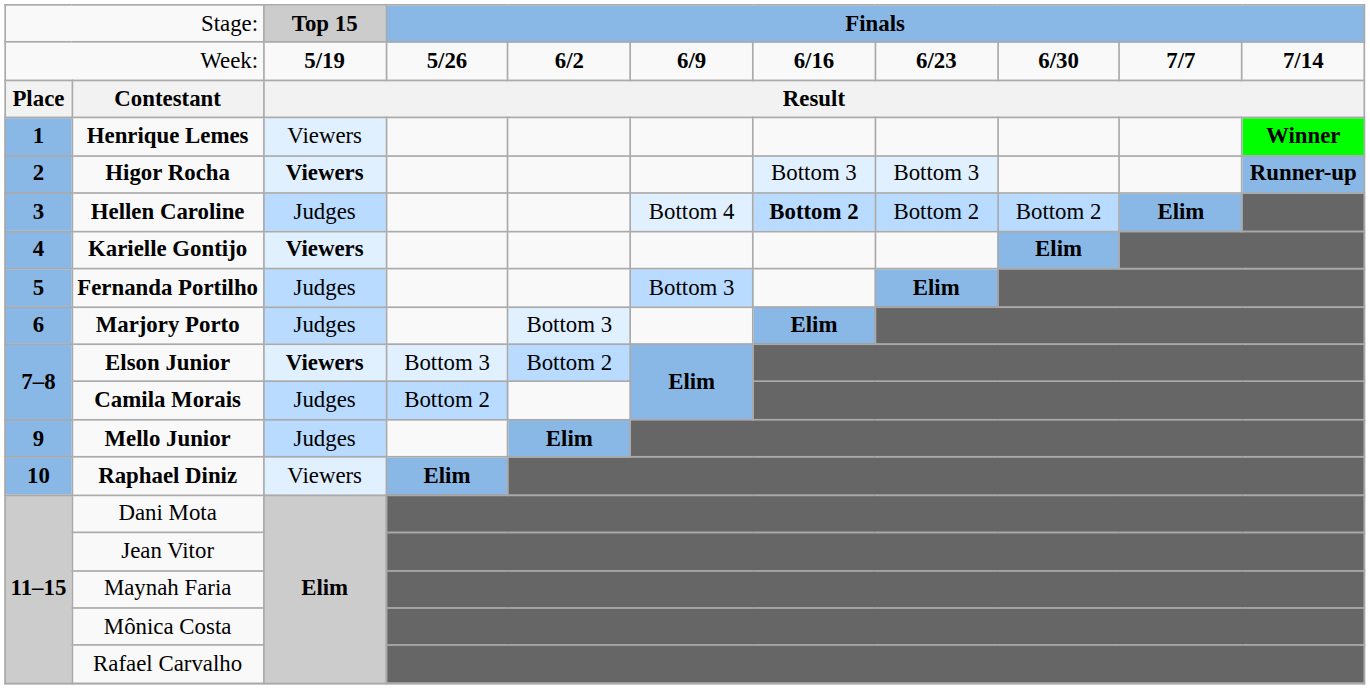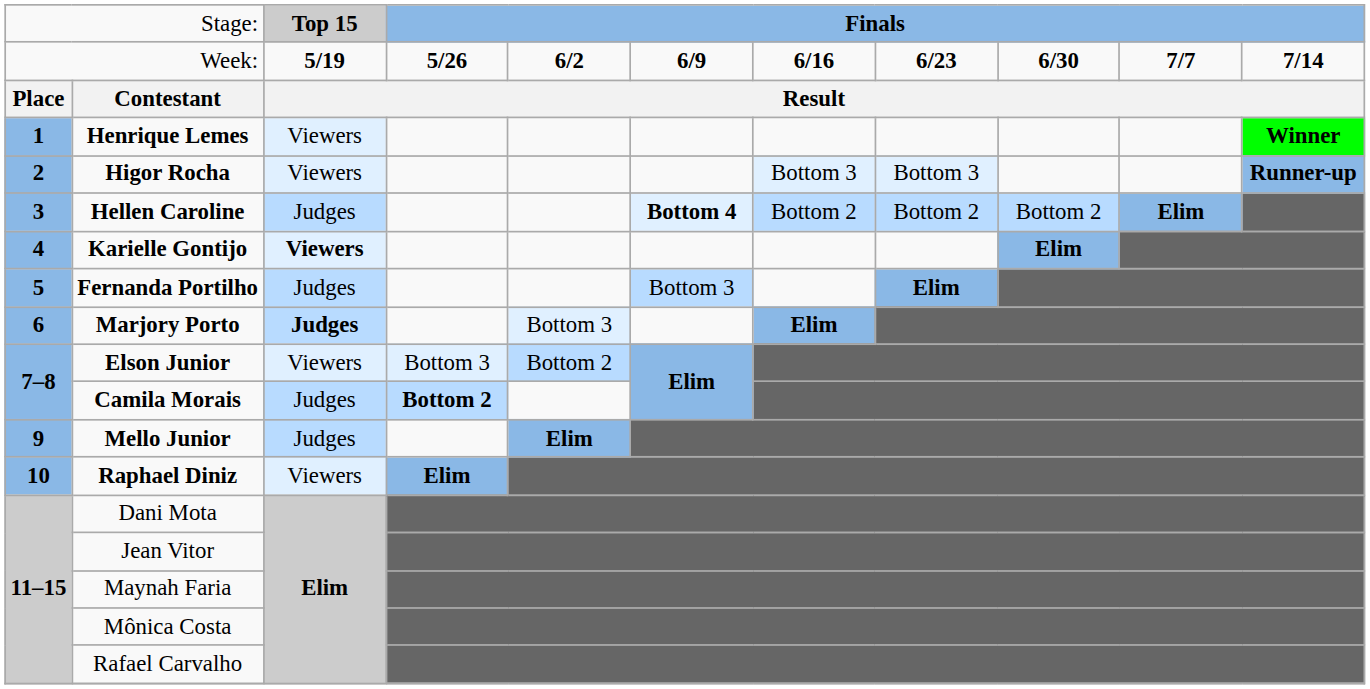(325, 173) bold -> (325, 173) normal
(692, 211) normal -> (692, 211) bold
(814, 211) bold -> (814, 211) normal
(325, 324) normal -> (325, 324) bold
(325, 362) bold -> (325, 362) normal
(447, 399) normal -> (447, 399) bold
